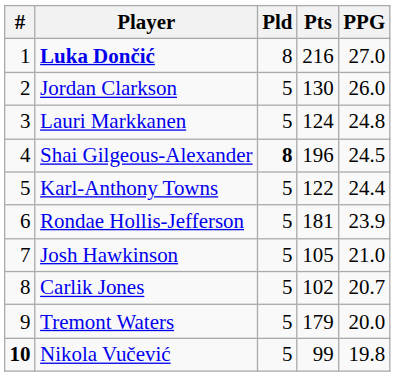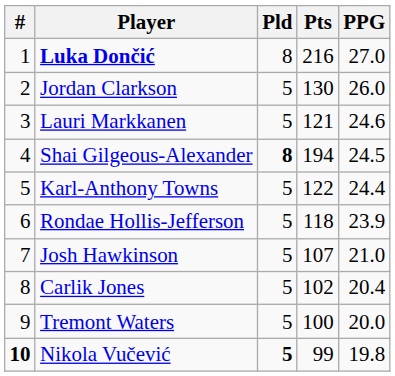(318, 121) 124 -> (318, 121) 121
(367, 121) 24.8 -> (367, 121) 24.6
(318, 155) 196 -> (318, 155) 194
(318, 221) 181 -> (318, 221) 118
(318, 254) 105 -> (318, 254) 107
(367, 288) 20.7 -> (367, 288) 20.4
(318, 321) 179 -> (318, 321) 100
(287, 354) normal -> (287, 354) bold
